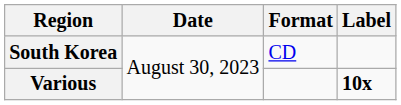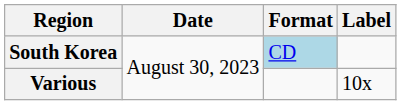(282, 52) no background -> (282, 52) lightblue background
(357, 83) bold -> (357, 83) normal
